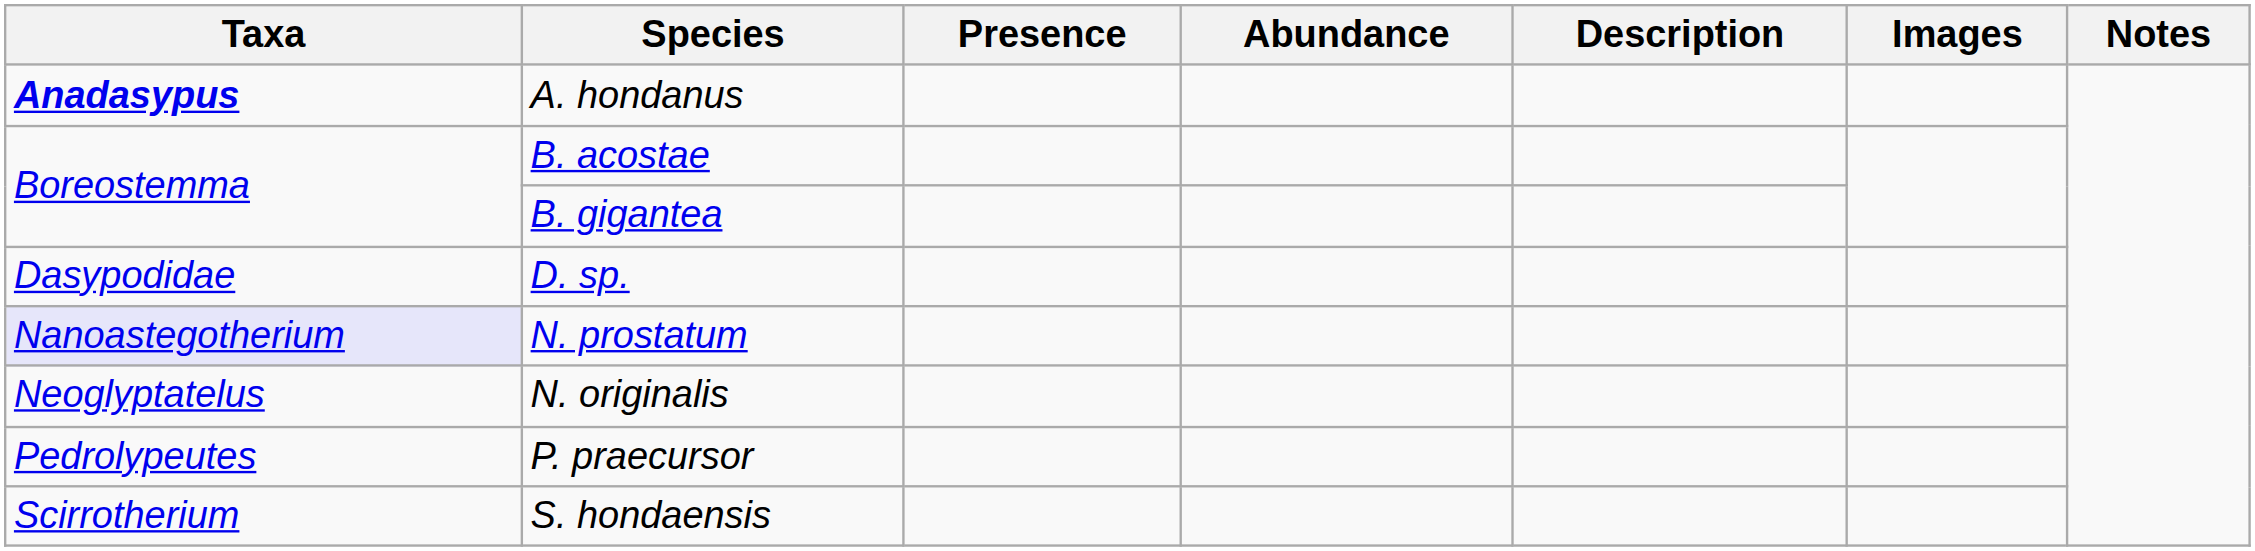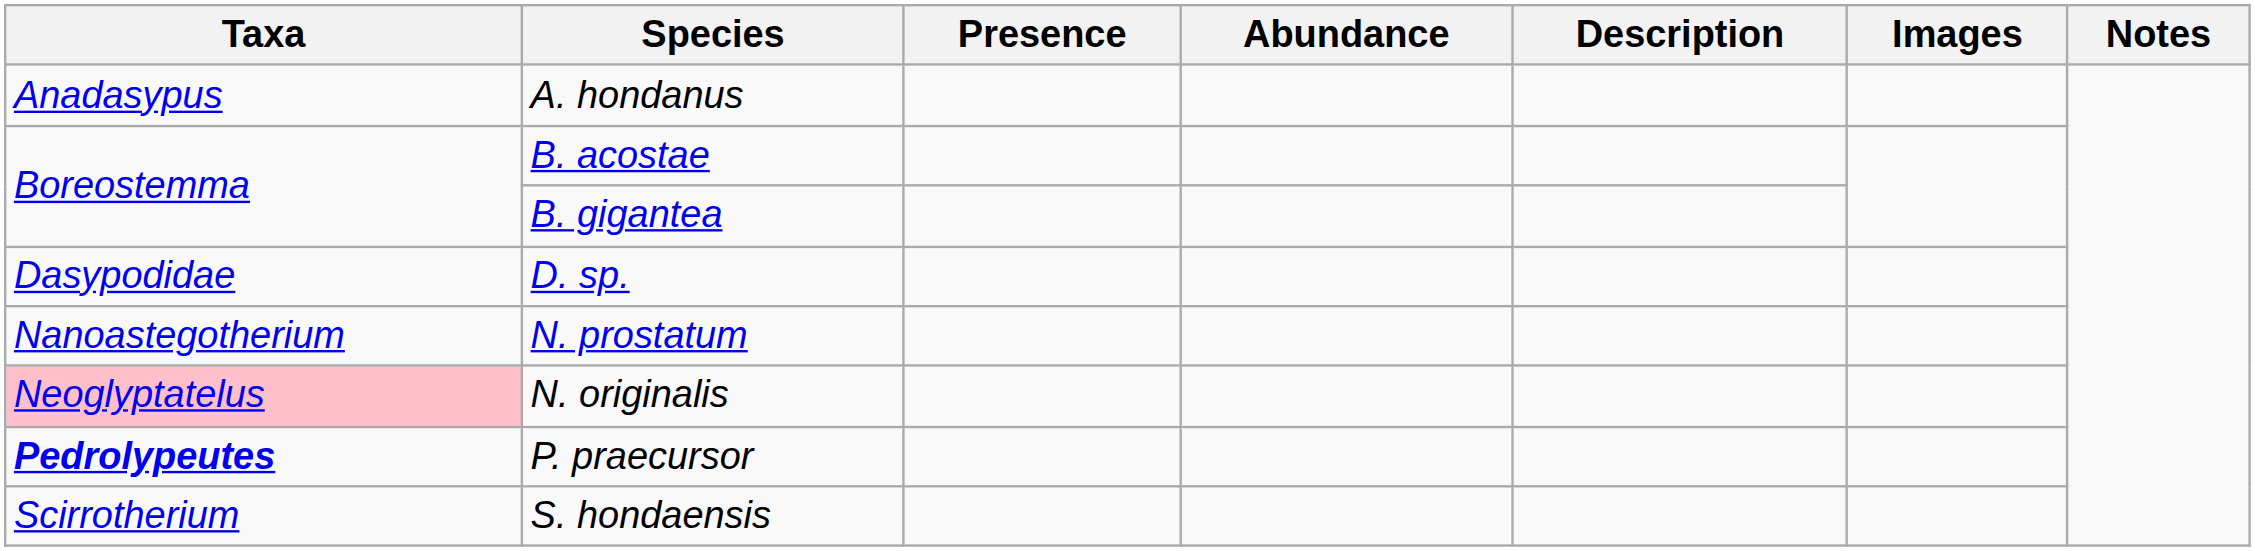(127, 94) bold -> (118, 94) normal
(179, 335) lavender background -> (179, 335) no background
(139, 395) no background -> (139, 395) pink background
(135, 455) normal -> (145, 455) bold
